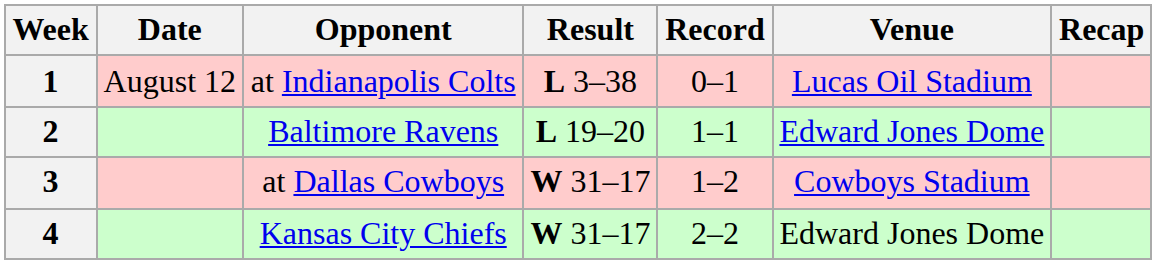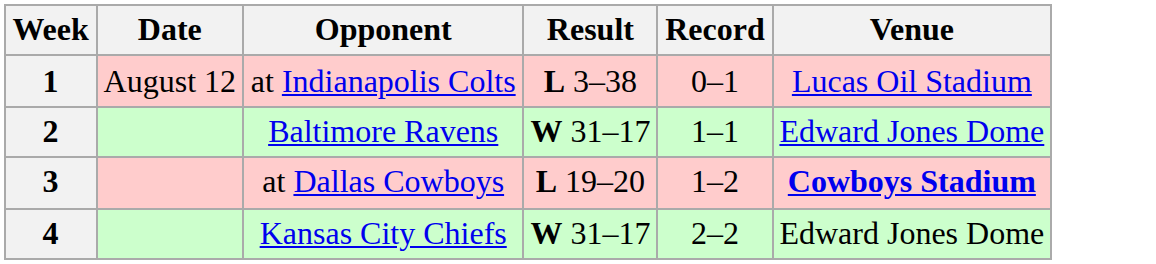- column: (1102, 29)
(590, 131) L 19–20 -> (590, 131) W 31–17
(590, 182) W 31–17 -> (590, 182) L 19–20
(912, 182) normal -> (912, 182) bold
